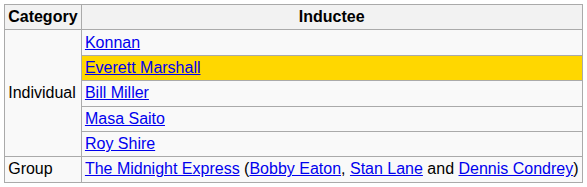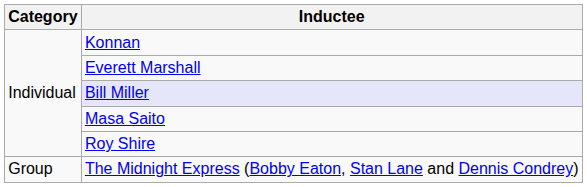(143, 67) gold background -> (143, 67) no background
(117, 93) no background -> (117, 93) lavender background
